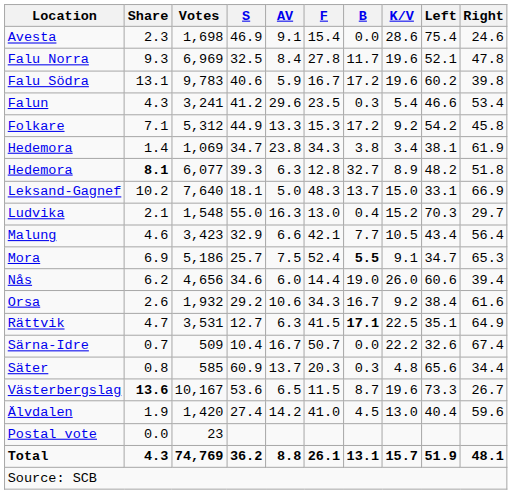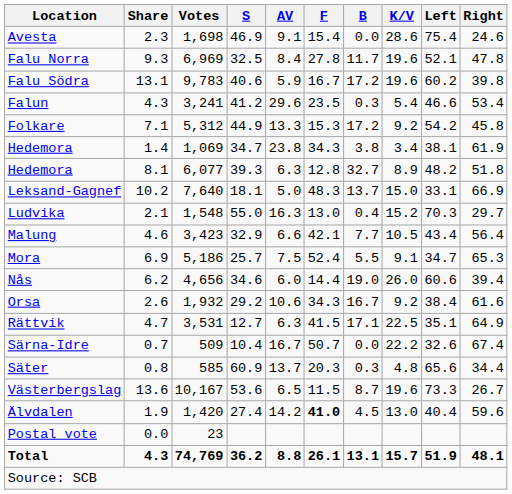(156, 170) bold -> (156, 170) normal
(367, 258) bold -> (367, 258) normal
(363, 324) bold -> (363, 324) normal
(152, 390) bold -> (152, 390) normal
(324, 412) normal -> (324, 412) bold
